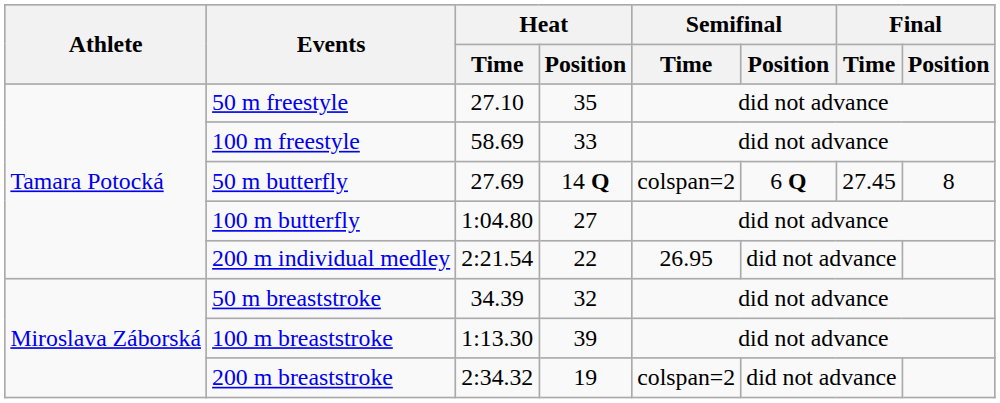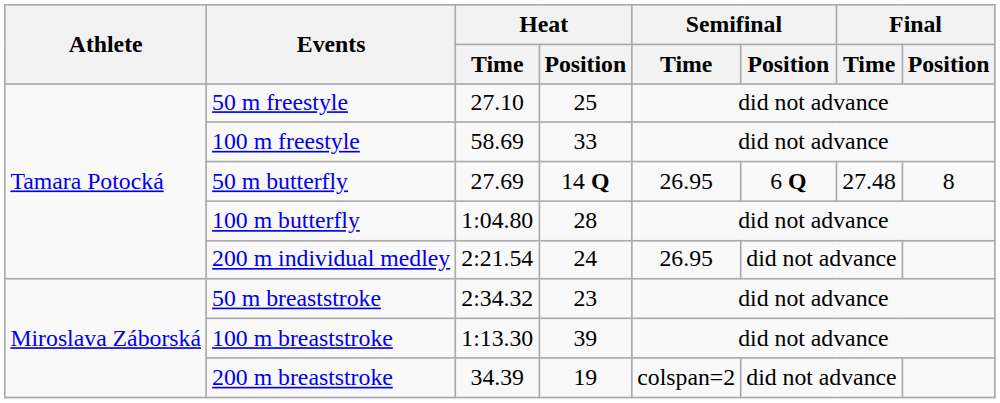(585, 102) 35 -> (585, 102) 25
(686, 181) colspan=2 -> (686, 181) 26.95
(869, 181) 27.45 -> (869, 181) 27.48
(585, 220) 27 -> (585, 220) 28
(585, 259) 22 -> (585, 259) 24
(497, 298) 34.39 -> (497, 298) 2:34.32
(585, 298) 32 -> (585, 298) 23
(497, 377) 2:34.32 -> (497, 377) 34.39
